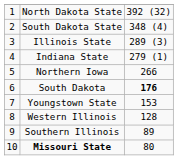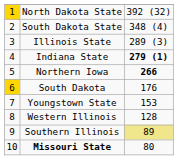(12, 12) no background -> (12, 12) gold background
(149, 57) normal -> (149, 57) bold
(149, 72) normal -> (149, 72) bold
(12, 87) no background -> (12, 87) gold background
(149, 87) bold -> (149, 87) normal
(149, 132) no background -> (149, 132) khaki background
